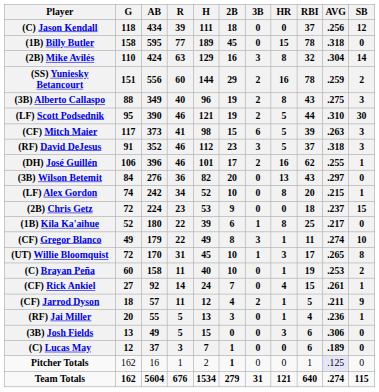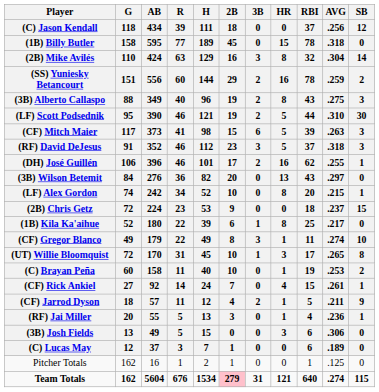(60, 363) bold -> (60, 363) normal
(232, 363) bold -> (232, 363) normal
(336, 363) lavender background -> (336, 363) no background
(232, 379) no background -> (232, 379) pink background
